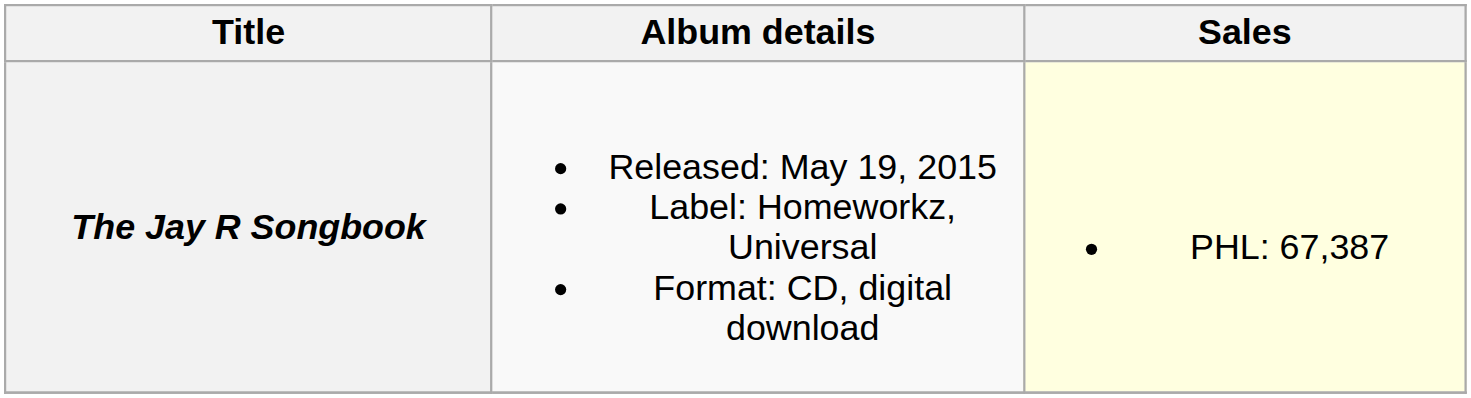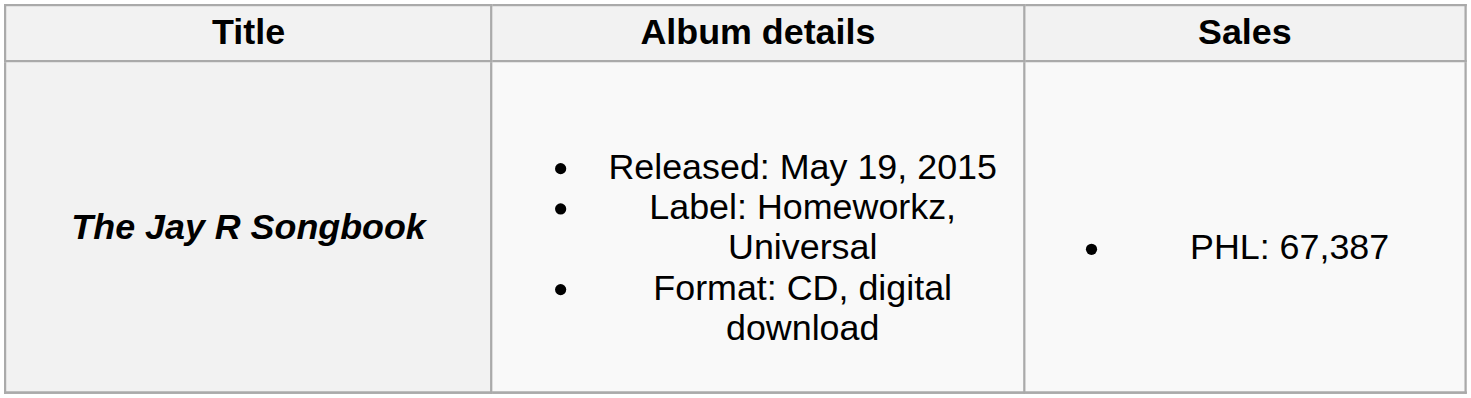(1245, 247) lightyellow background -> (1245, 247) no background
